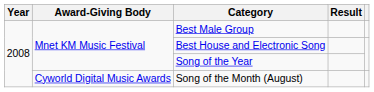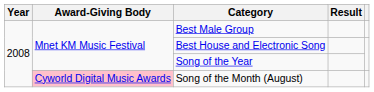(103, 78) no background -> (103, 78) pink background
